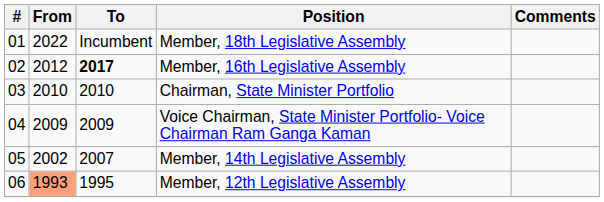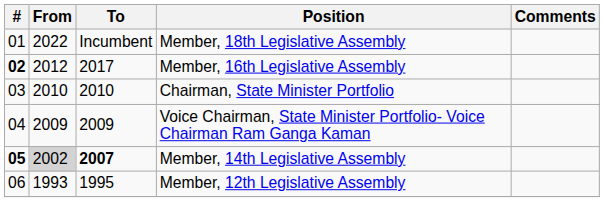(17, 66) normal -> (17, 66) bold
(97, 66) bold -> (97, 66) normal
(17, 158) normal -> (17, 158) bold
(50, 158) no background -> (50, 158) lightgrey background
(97, 158) normal -> (97, 158) bold
(50, 183) lightsalmon background -> (50, 183) no background
